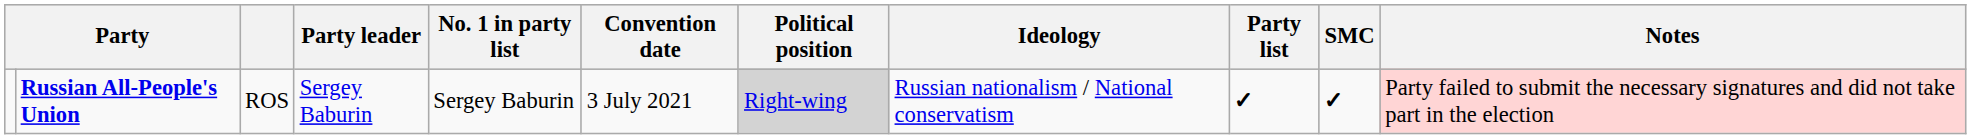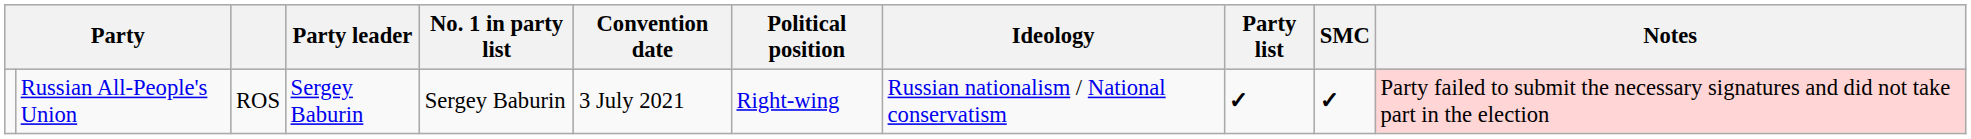(119, 100) bold -> (114, 100) normal
(796, 100) lightgrey background -> (788, 100) no background
